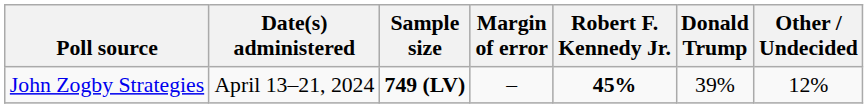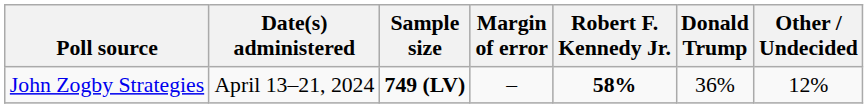(615, 84) 45% -> (615, 84) 58%
(715, 84) 39% -> (715, 84) 36%
